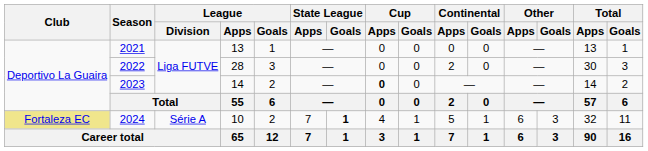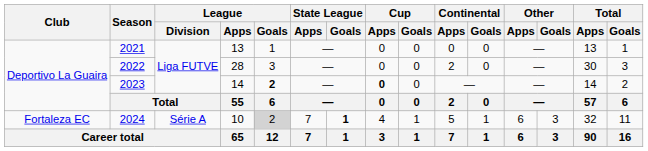(272, 84) normal -> (272, 84) bold
(57, 119) khaki background -> (57, 119) no background
(272, 119) no background -> (272, 119) lightgrey background
